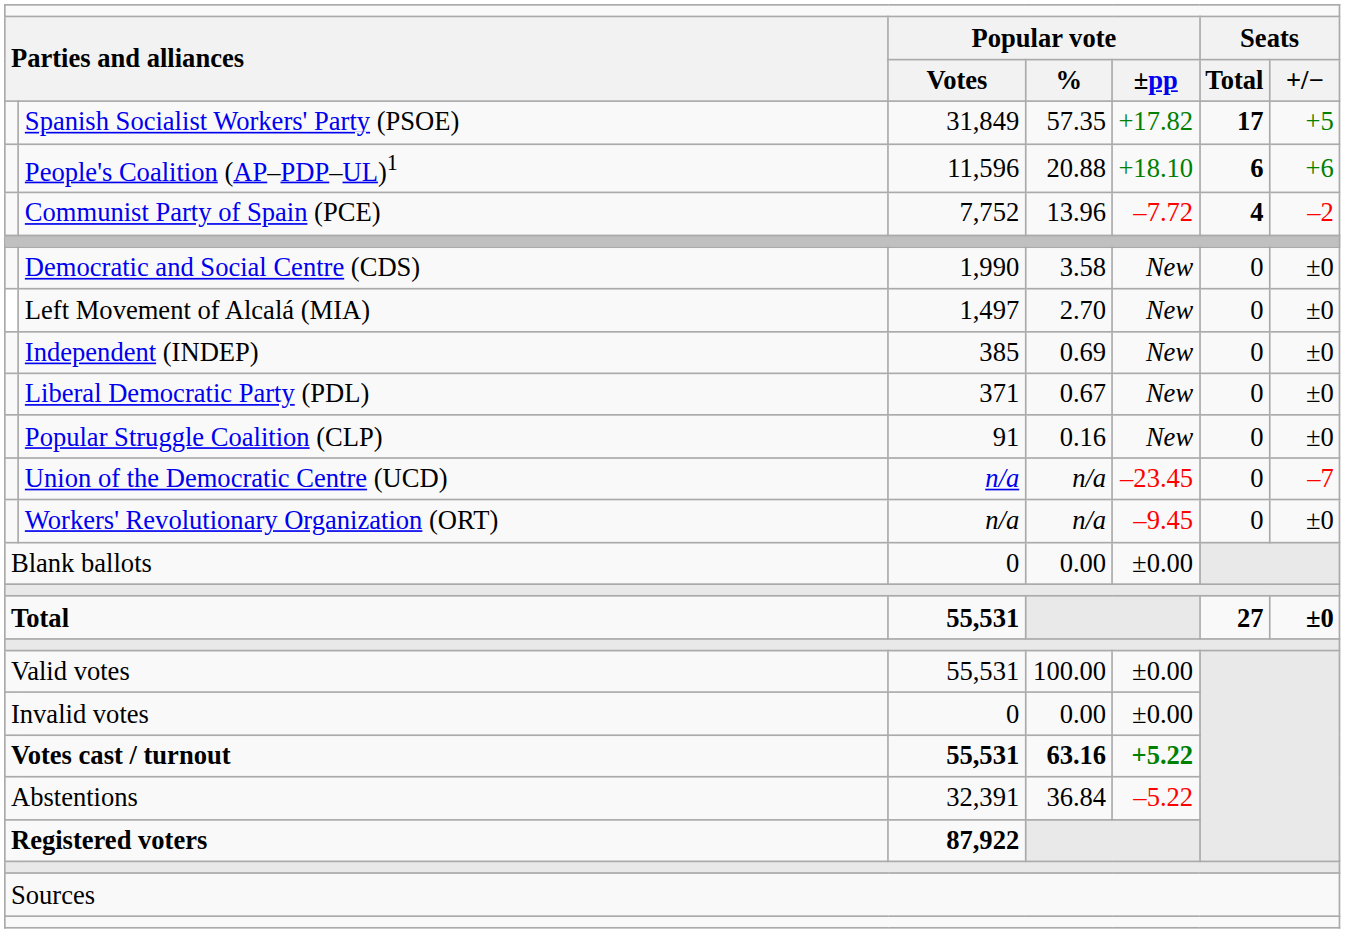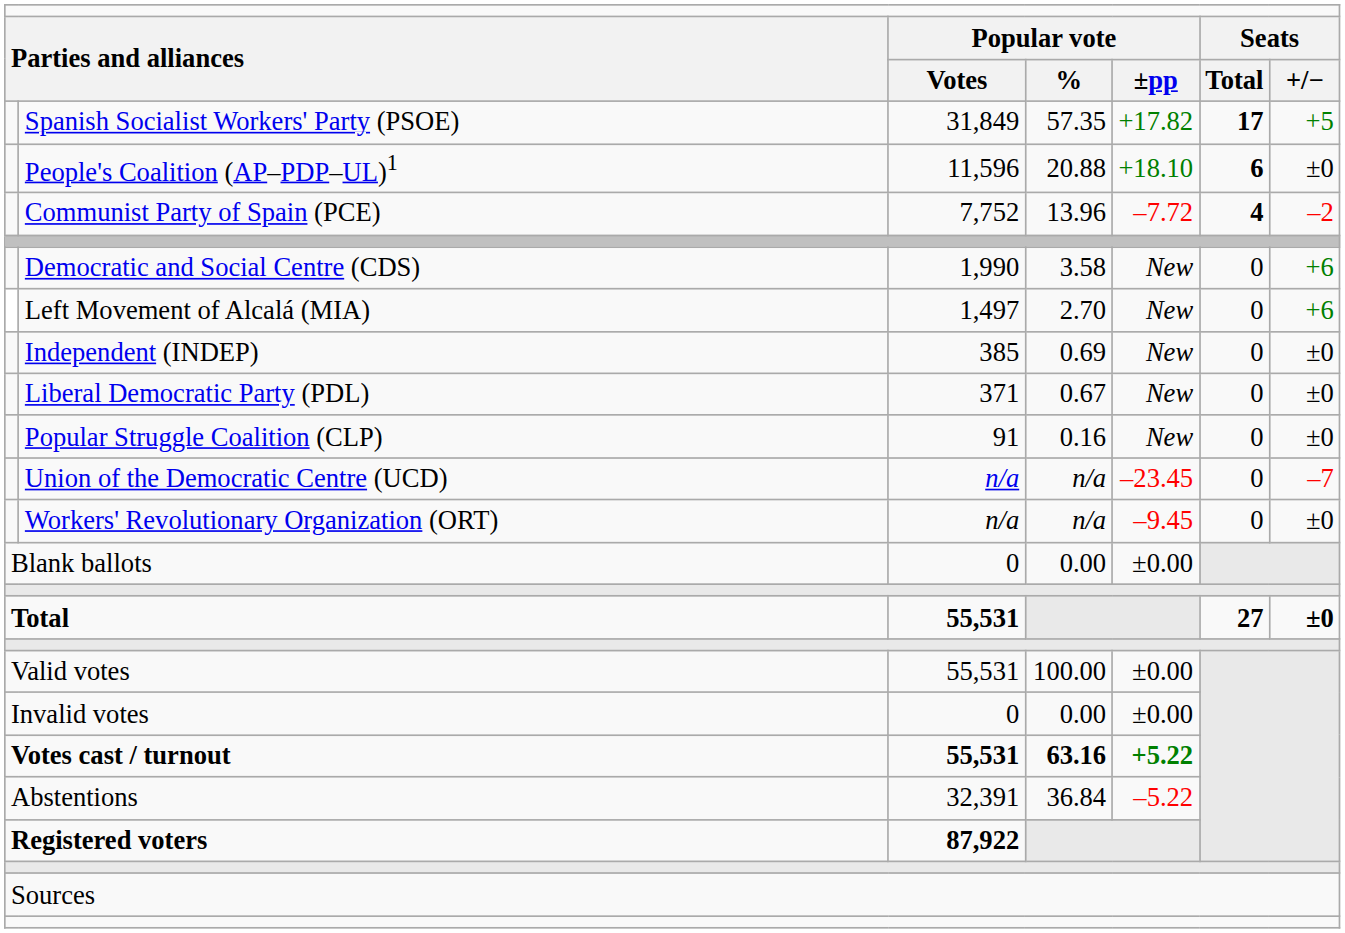(1320, 167) +6 -> (1320, 167) ±0
(1320, 267) ±0 -> (1320, 267) +6
(1320, 309) ±0 -> (1320, 309) +6
